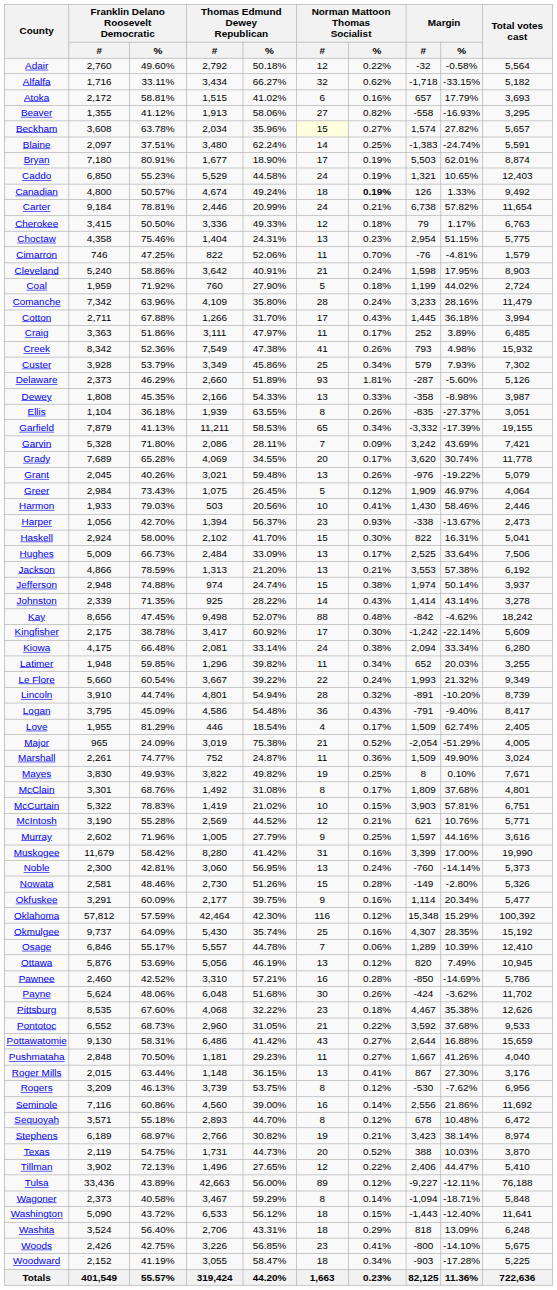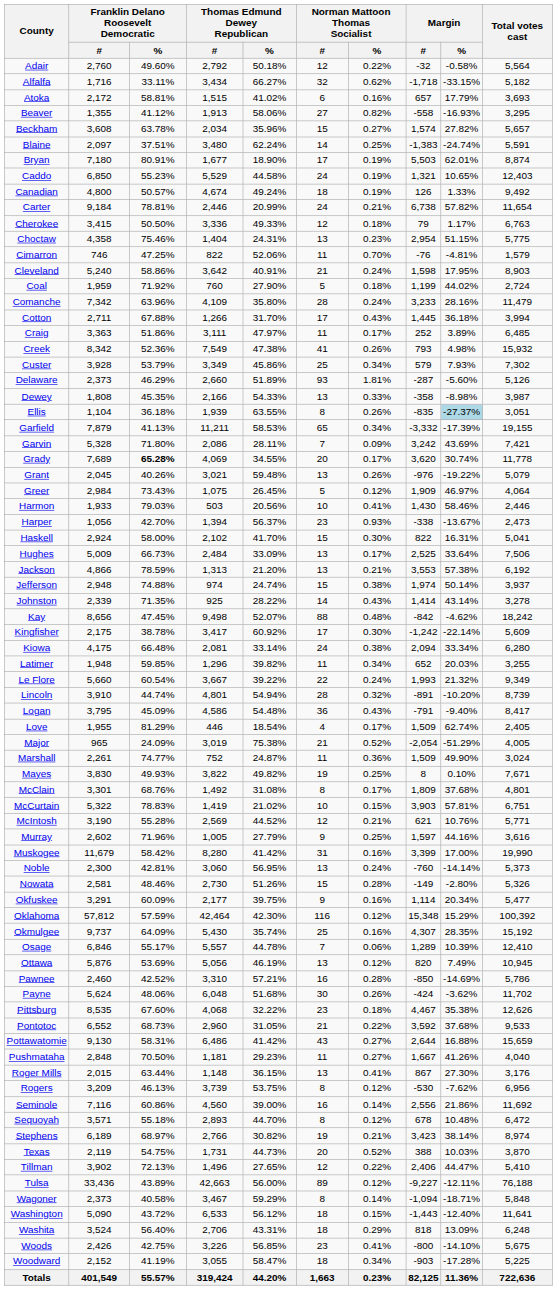(322, 129) lightyellow background -> (322, 129) no background
(377, 192) bold -> (377, 192) normal
(462, 412) no background -> (462, 412) lightblue background
(158, 459) normal -> (158, 459) bold
